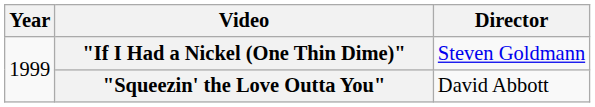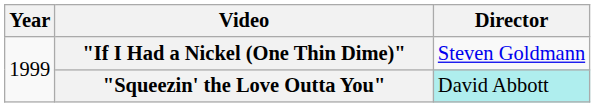(493, 85) no background -> (493, 85) paleturquoise background
